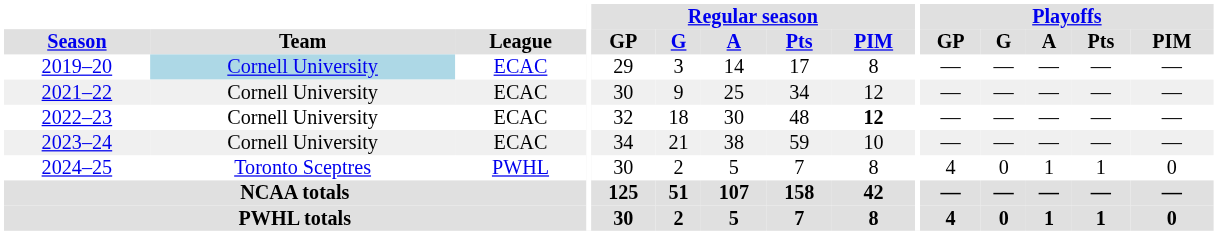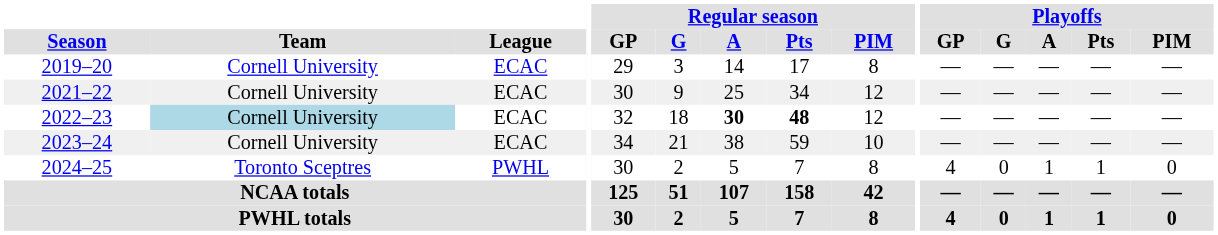(303, 66) lightblue background -> (303, 66) no background
(303, 117) no background -> (303, 117) lightblue background
(734, 117) normal -> (734, 117) bold
(799, 117) normal -> (799, 117) bold
(874, 117) bold -> (874, 117) normal
